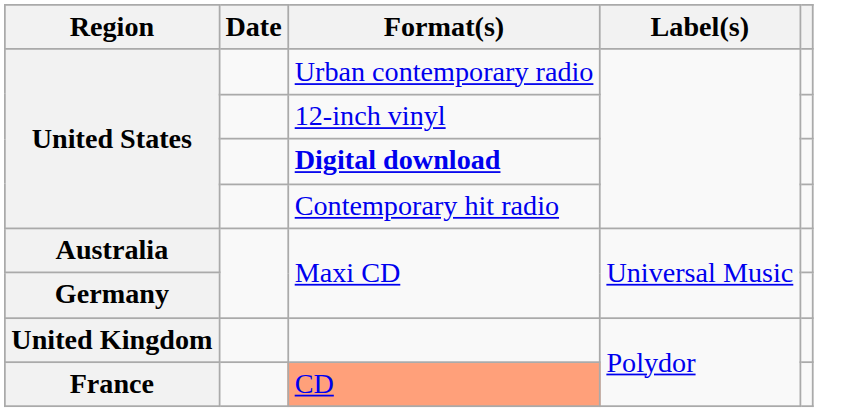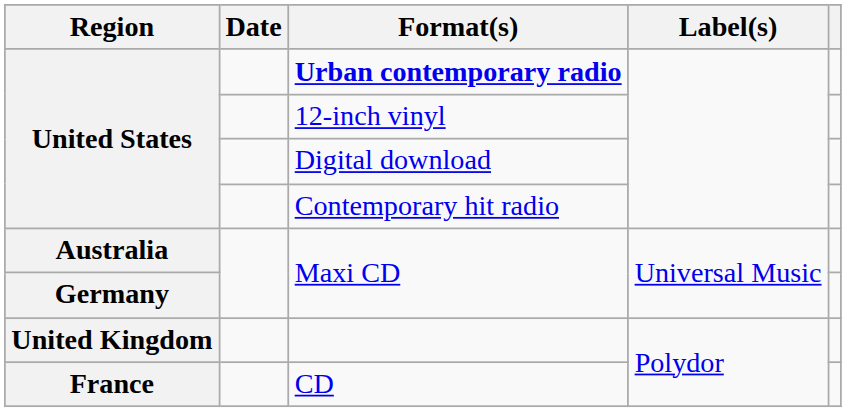(444, 71) normal -> (458, 71) bold
(398, 160) bold -> (393, 160) normal
(314, 384) lightsalmon background -> (314, 384) no background
